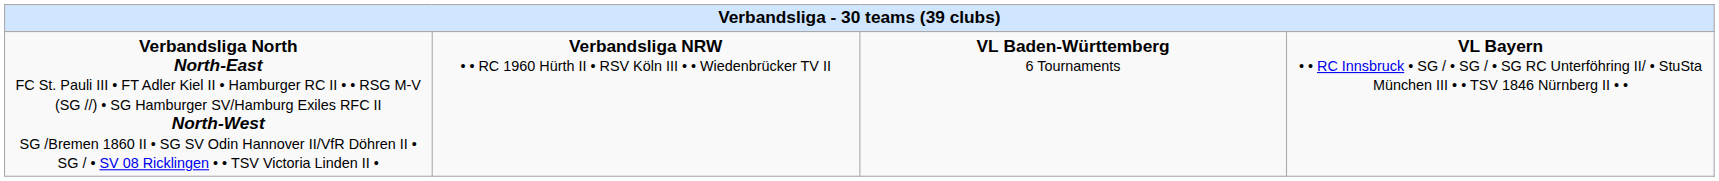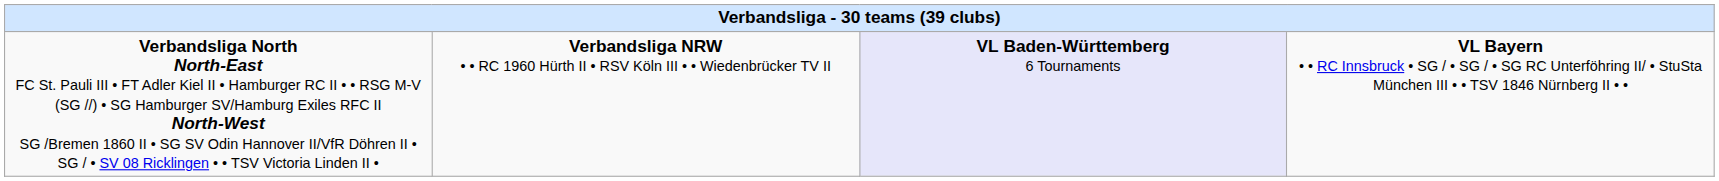(1073, 55) no background -> (1073, 55) lavender background
